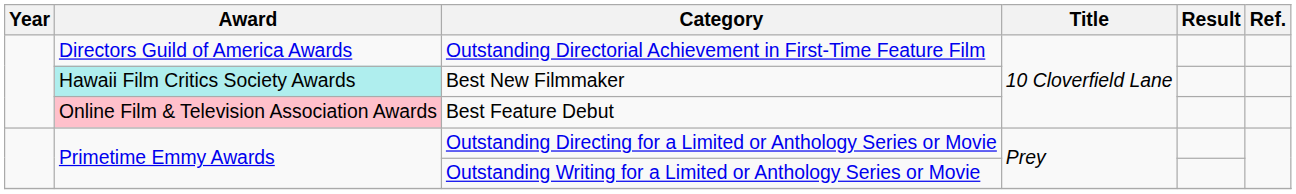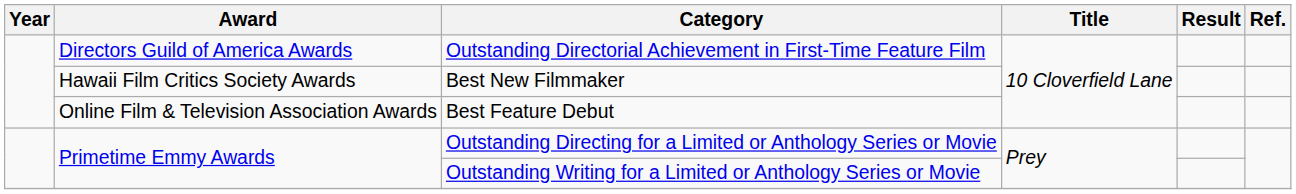(207, 81) paleturquoise background -> (207, 81) no background
(248, 111) pink background -> (248, 111) no background
